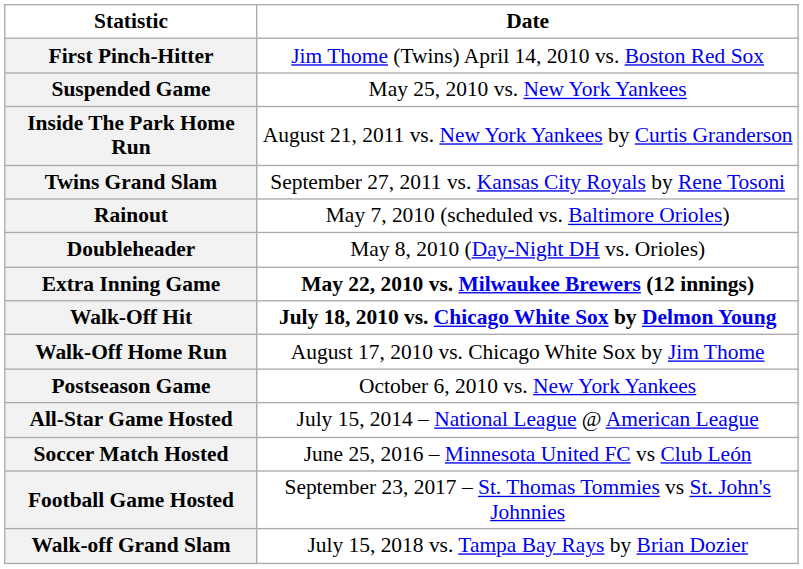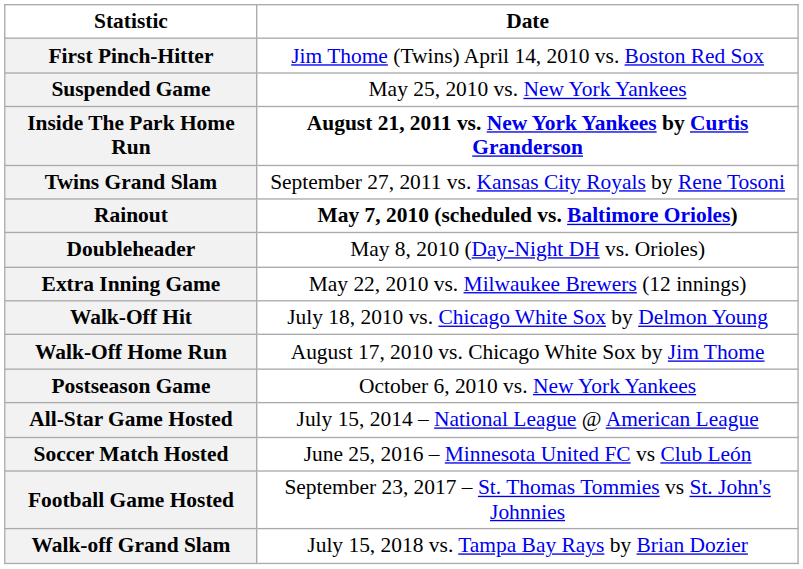(528, 135) normal -> (528, 135) bold
(528, 215) normal -> (528, 215) bold
(528, 283) bold -> (528, 283) normal
(528, 317) bold -> (528, 317) normal
